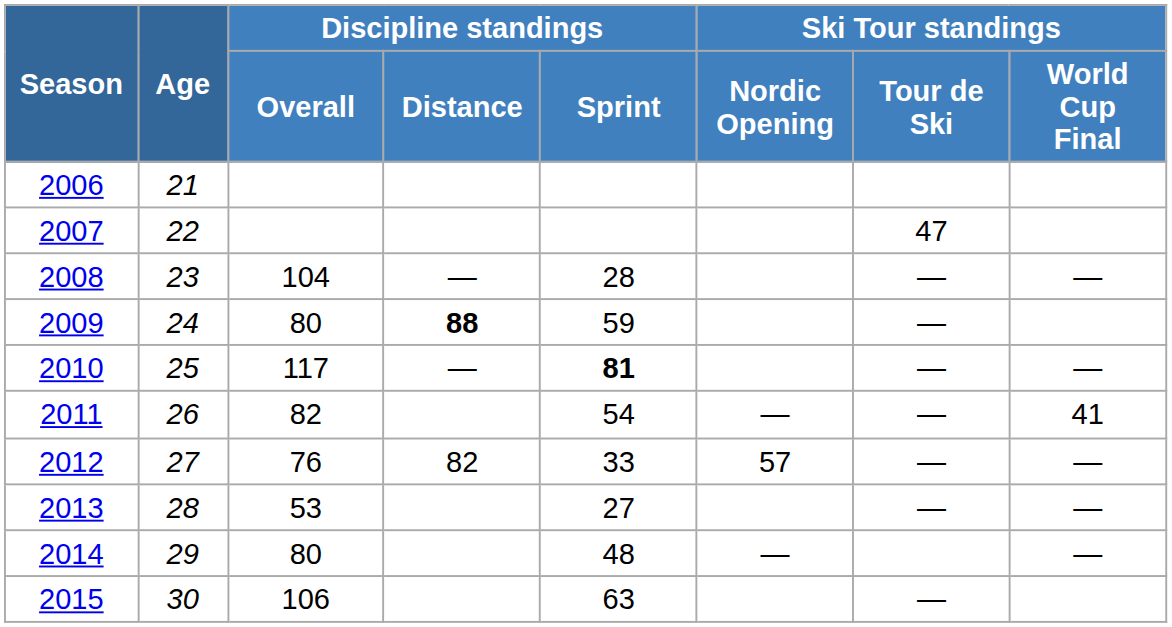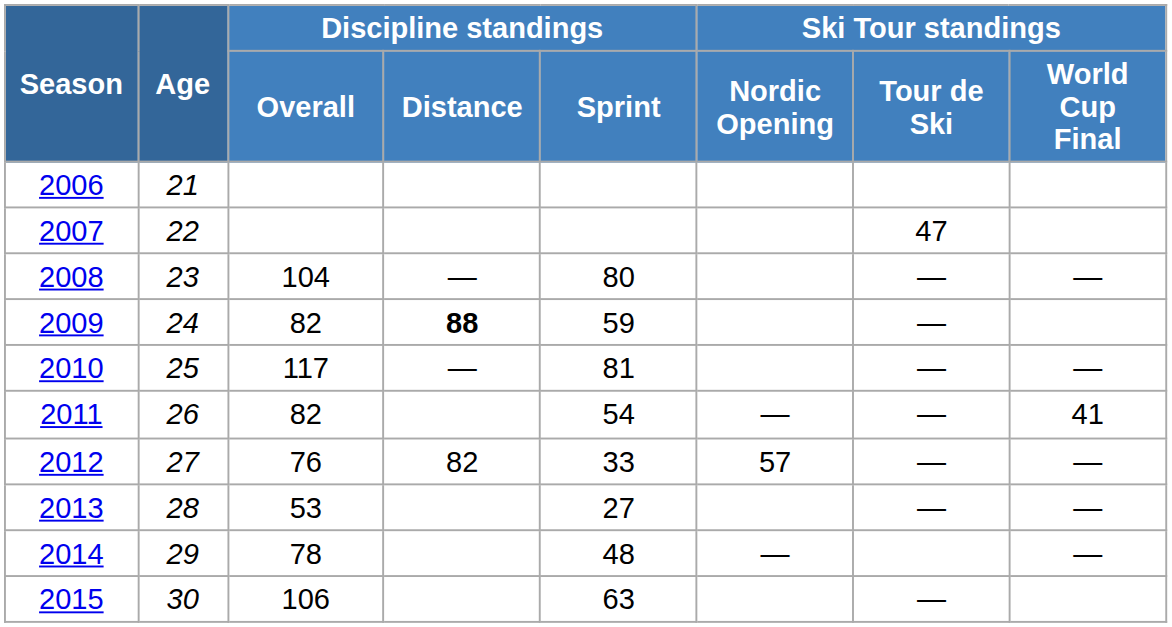(619, 277) 28 -> (619, 277) 80
(306, 323) 80 -> (306, 323) 82
(619, 369) bold -> (619, 369) normal
(306, 553) 80 -> (306, 553) 78
